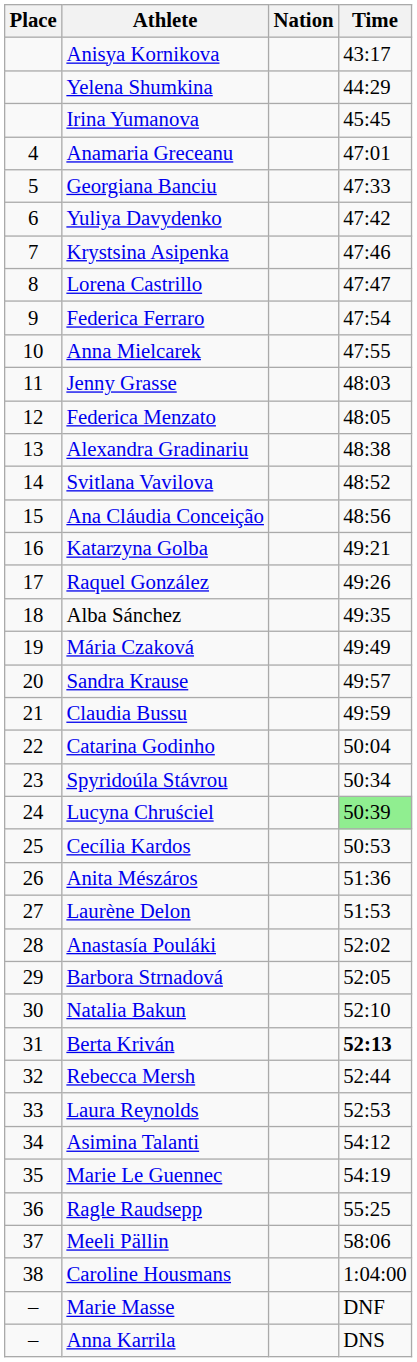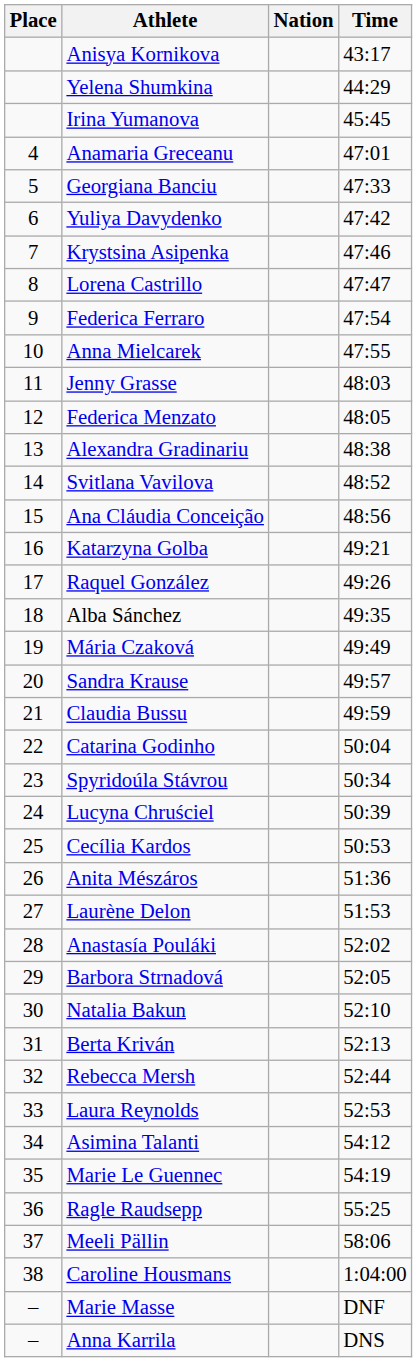(367, 812) lightgreen background -> (367, 812) no background
(367, 1043) bold -> (367, 1043) normal
